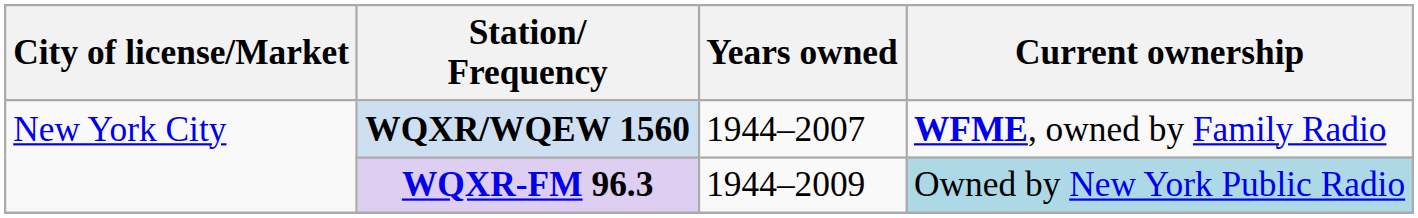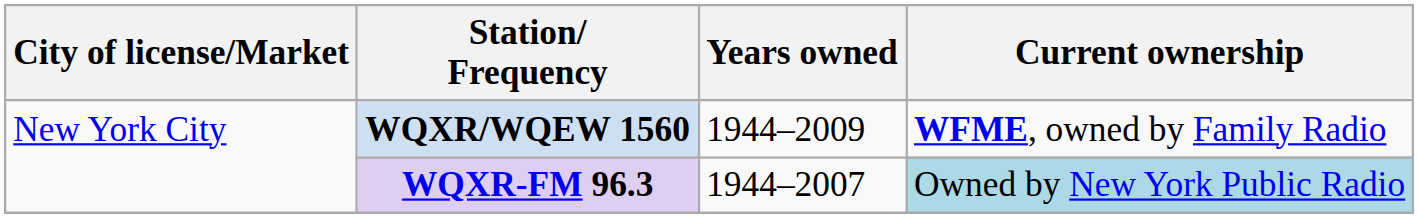(786, 128) 1944–2007 -> (786, 128) 1944–2009
(786, 184) 1944–2009 -> (786, 184) 1944–2007
